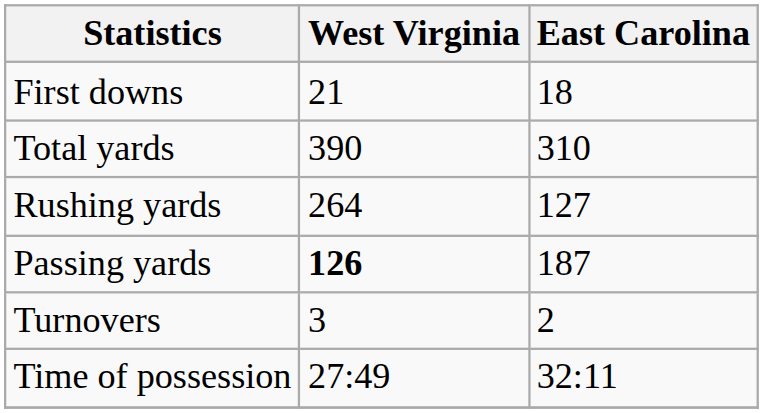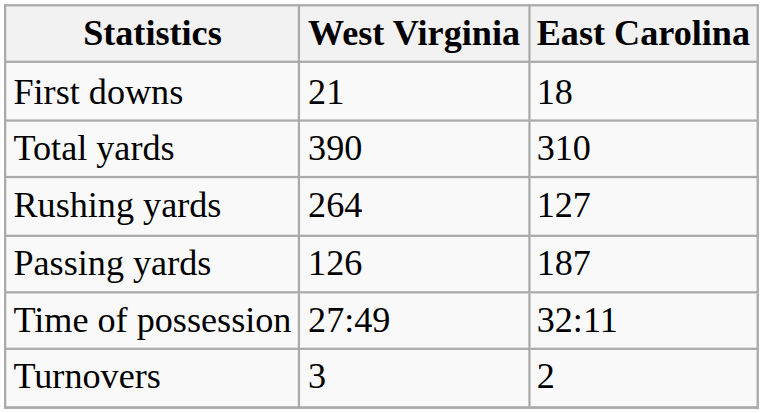(335, 262) bold -> (335, 262) normal
rows swapped: (87, 320) <-> (152, 377)
